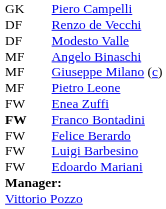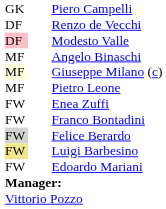(14, 40) no background -> (14, 40) pink background
(15, 72) no background -> (15, 72) lightyellow background
(16, 119) bold -> (15, 119) normal
(15, 135) no background -> (15, 135) lightgrey background
(15, 151) no background -> (15, 151) khaki background
